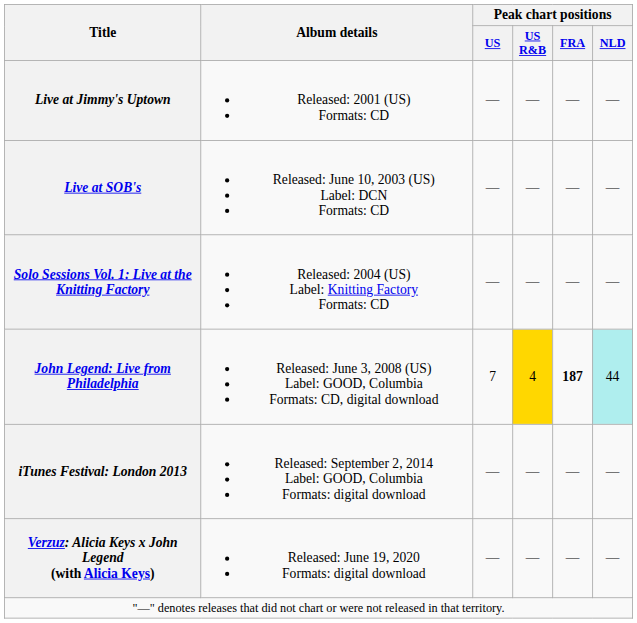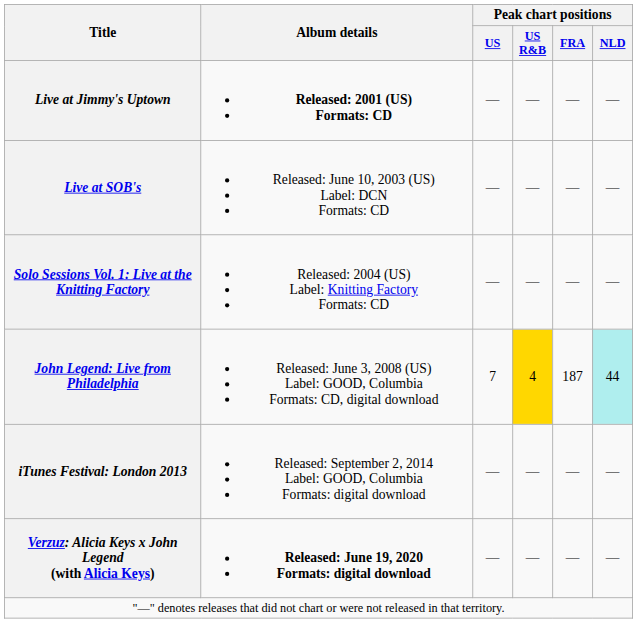(337, 108) normal -> (337, 108) bold
(573, 376) bold -> (573, 376) normal
(337, 566) normal -> (337, 566) bold
